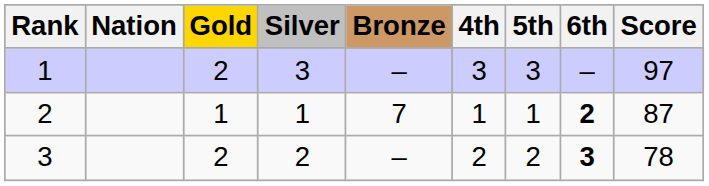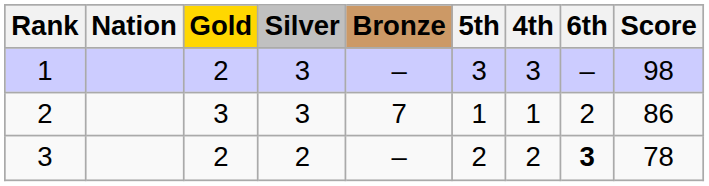columns swapped: (479, 26) <-> (533, 26)
(659, 69) 97 -> (659, 69) 98
(221, 113) 1 -> (221, 113) 3
(302, 113) 1 -> (302, 113) 3
(587, 113) bold -> (587, 113) normal
(659, 113) 87 -> (659, 113) 86
